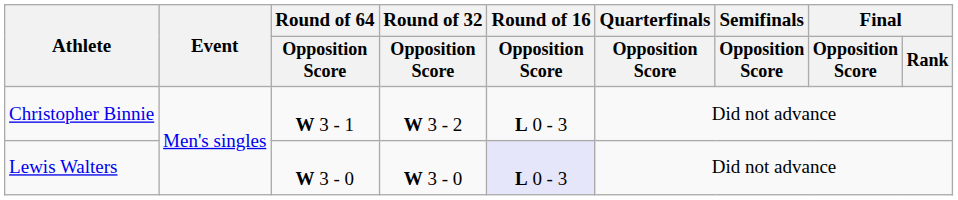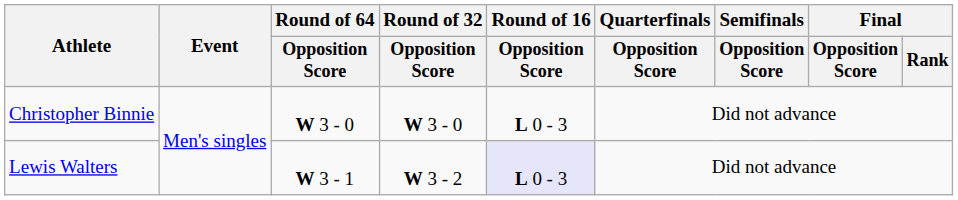(325, 125) W 3 - 1 -> (325, 125) W 3 - 0
(433, 125) W 3 - 2 -> (433, 125) W 3 - 0
(325, 178) W 3 - 0 -> (325, 178) W 3 - 1
(433, 178) W 3 - 0 -> (433, 178) W 3 - 2
